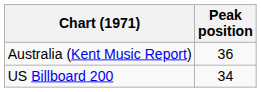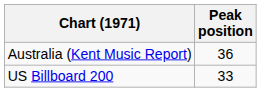(225, 76) 34 -> (225, 76) 33
